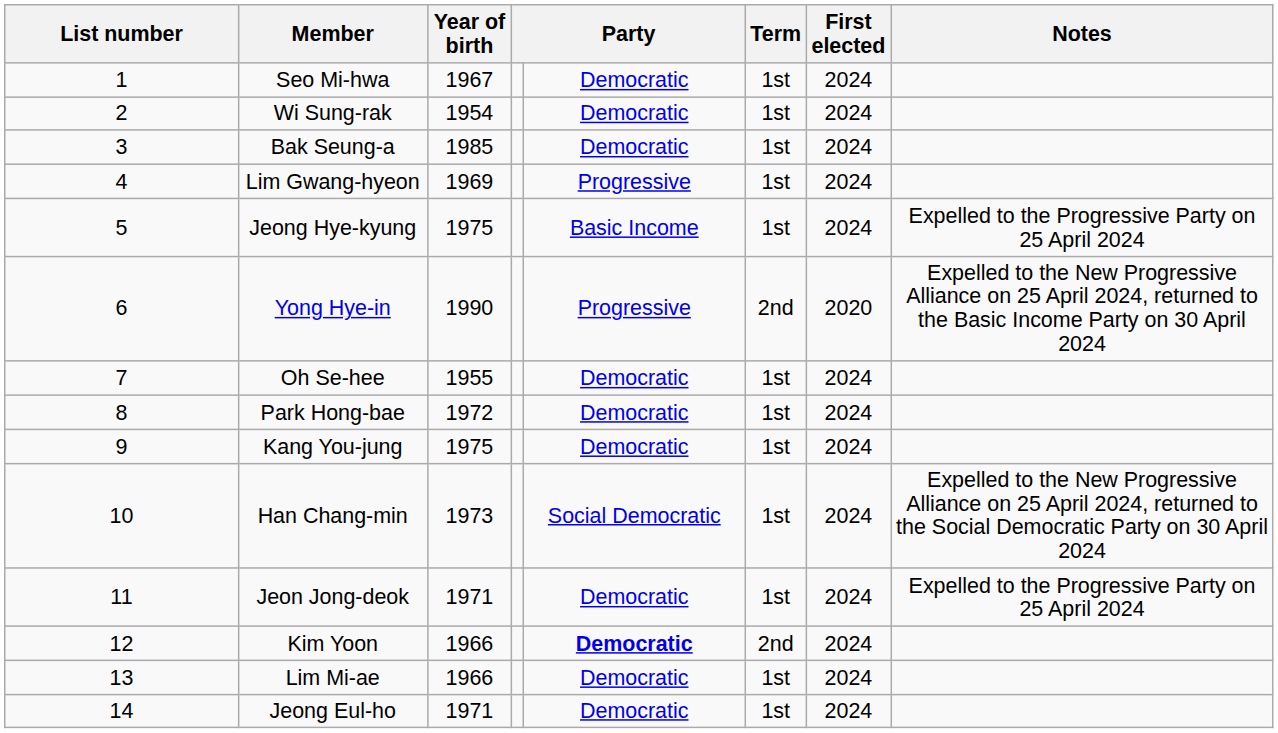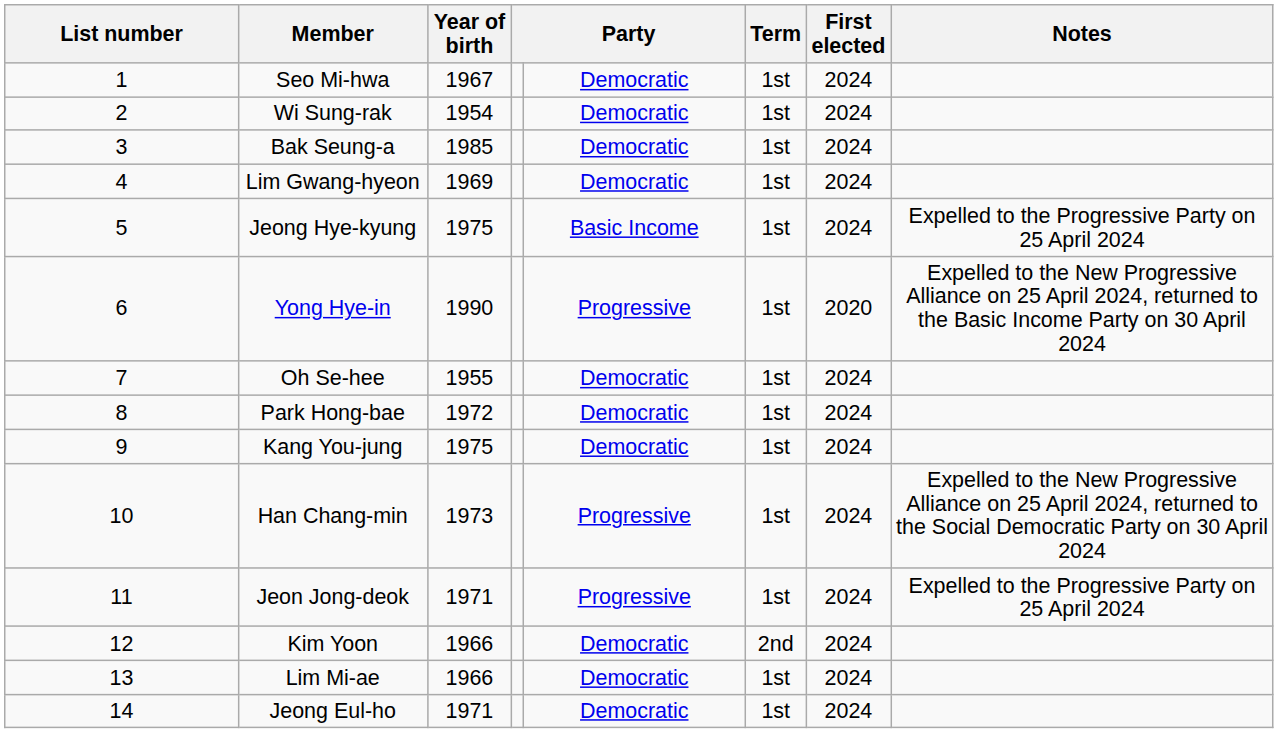(634, 182) Progressive -> (634, 182) Democratic
(776, 309) 2nd -> (776, 309) 1st
(634, 516) Social Democratic -> (634, 516) Progressive
(634, 598) Democratic -> (634, 598) Progressive
(634, 643) bold -> (634, 643) normal
